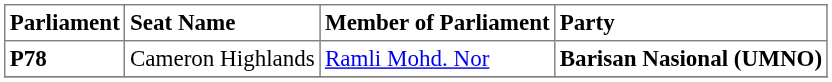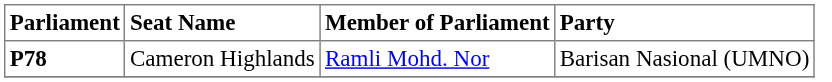(691, 58) bold -> (685, 58) normal
